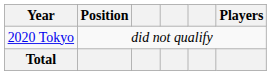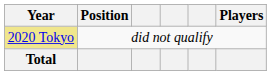(41, 37) no background -> (41, 37) khaki background
